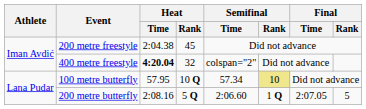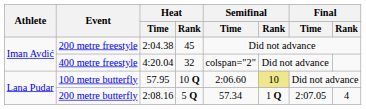(158, 62) bold -> (158, 62) normal
(231, 79) 57.34 -> (231, 79) 2:06.60
(231, 96) 2:06.60 -> (231, 96) 57.34
(347, 96) 5 -> (347, 96) 4
